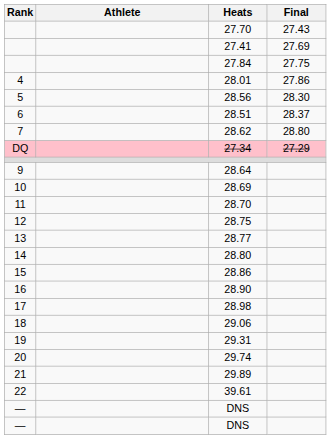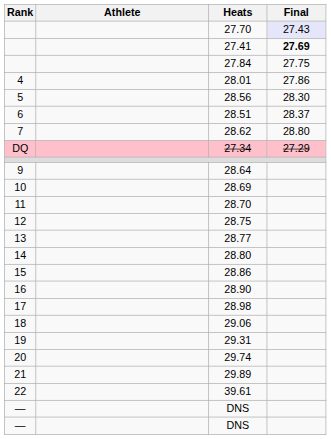(296, 30) no background -> (296, 30) lavender background
(296, 47) normal -> (296, 47) bold
